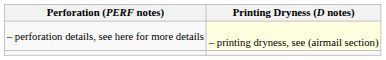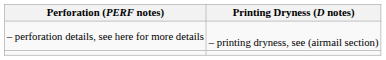(294, 42) lightyellow background -> (294, 42) no background
